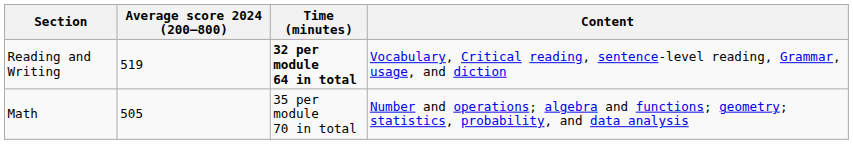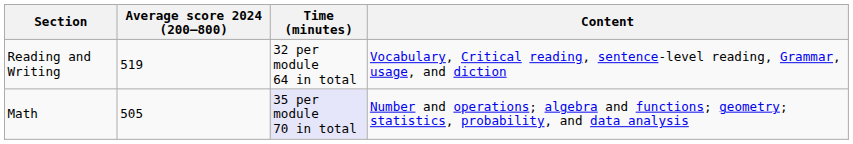(315, 64) bold -> (315, 64) normal
(315, 114) no background -> (315, 114) lavender background
